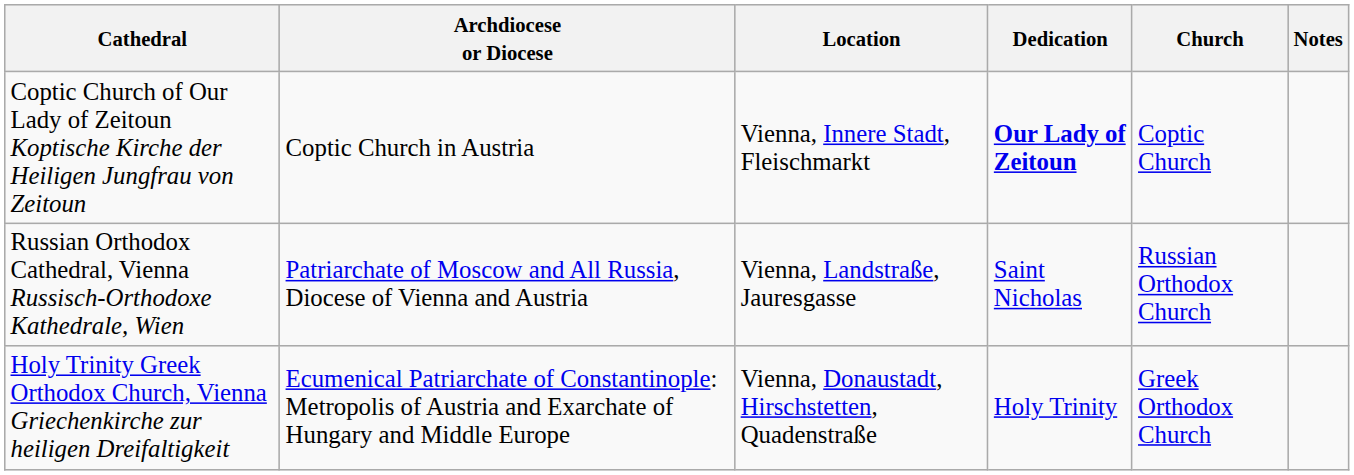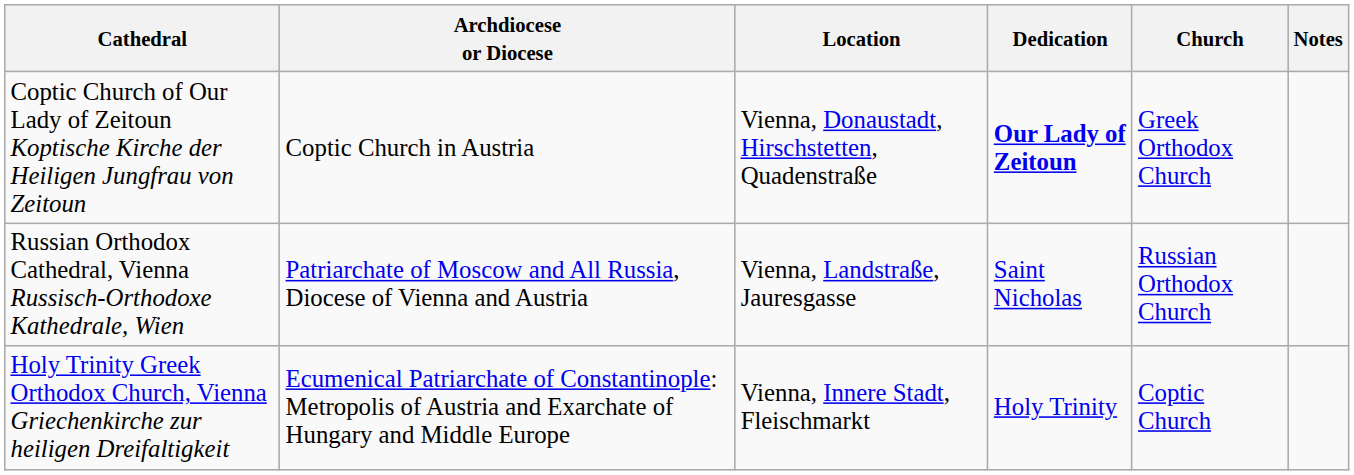(845, 147) Vienna, Innere Stadt, Fleischmarkt -> (842, 147) Vienna, Donaustadt, Hirschstetten, Quadenstraße
(1175, 147) Coptic Church -> (1186, 147) Greek Orthodox Church
(842, 407) Vienna, Donaustadt, Hirschstetten, Quadenstraße -> (845, 407) Vienna, Innere Stadt, Fleischmarkt
(1186, 407) Greek Orthodox Church -> (1175, 407) Coptic Church
